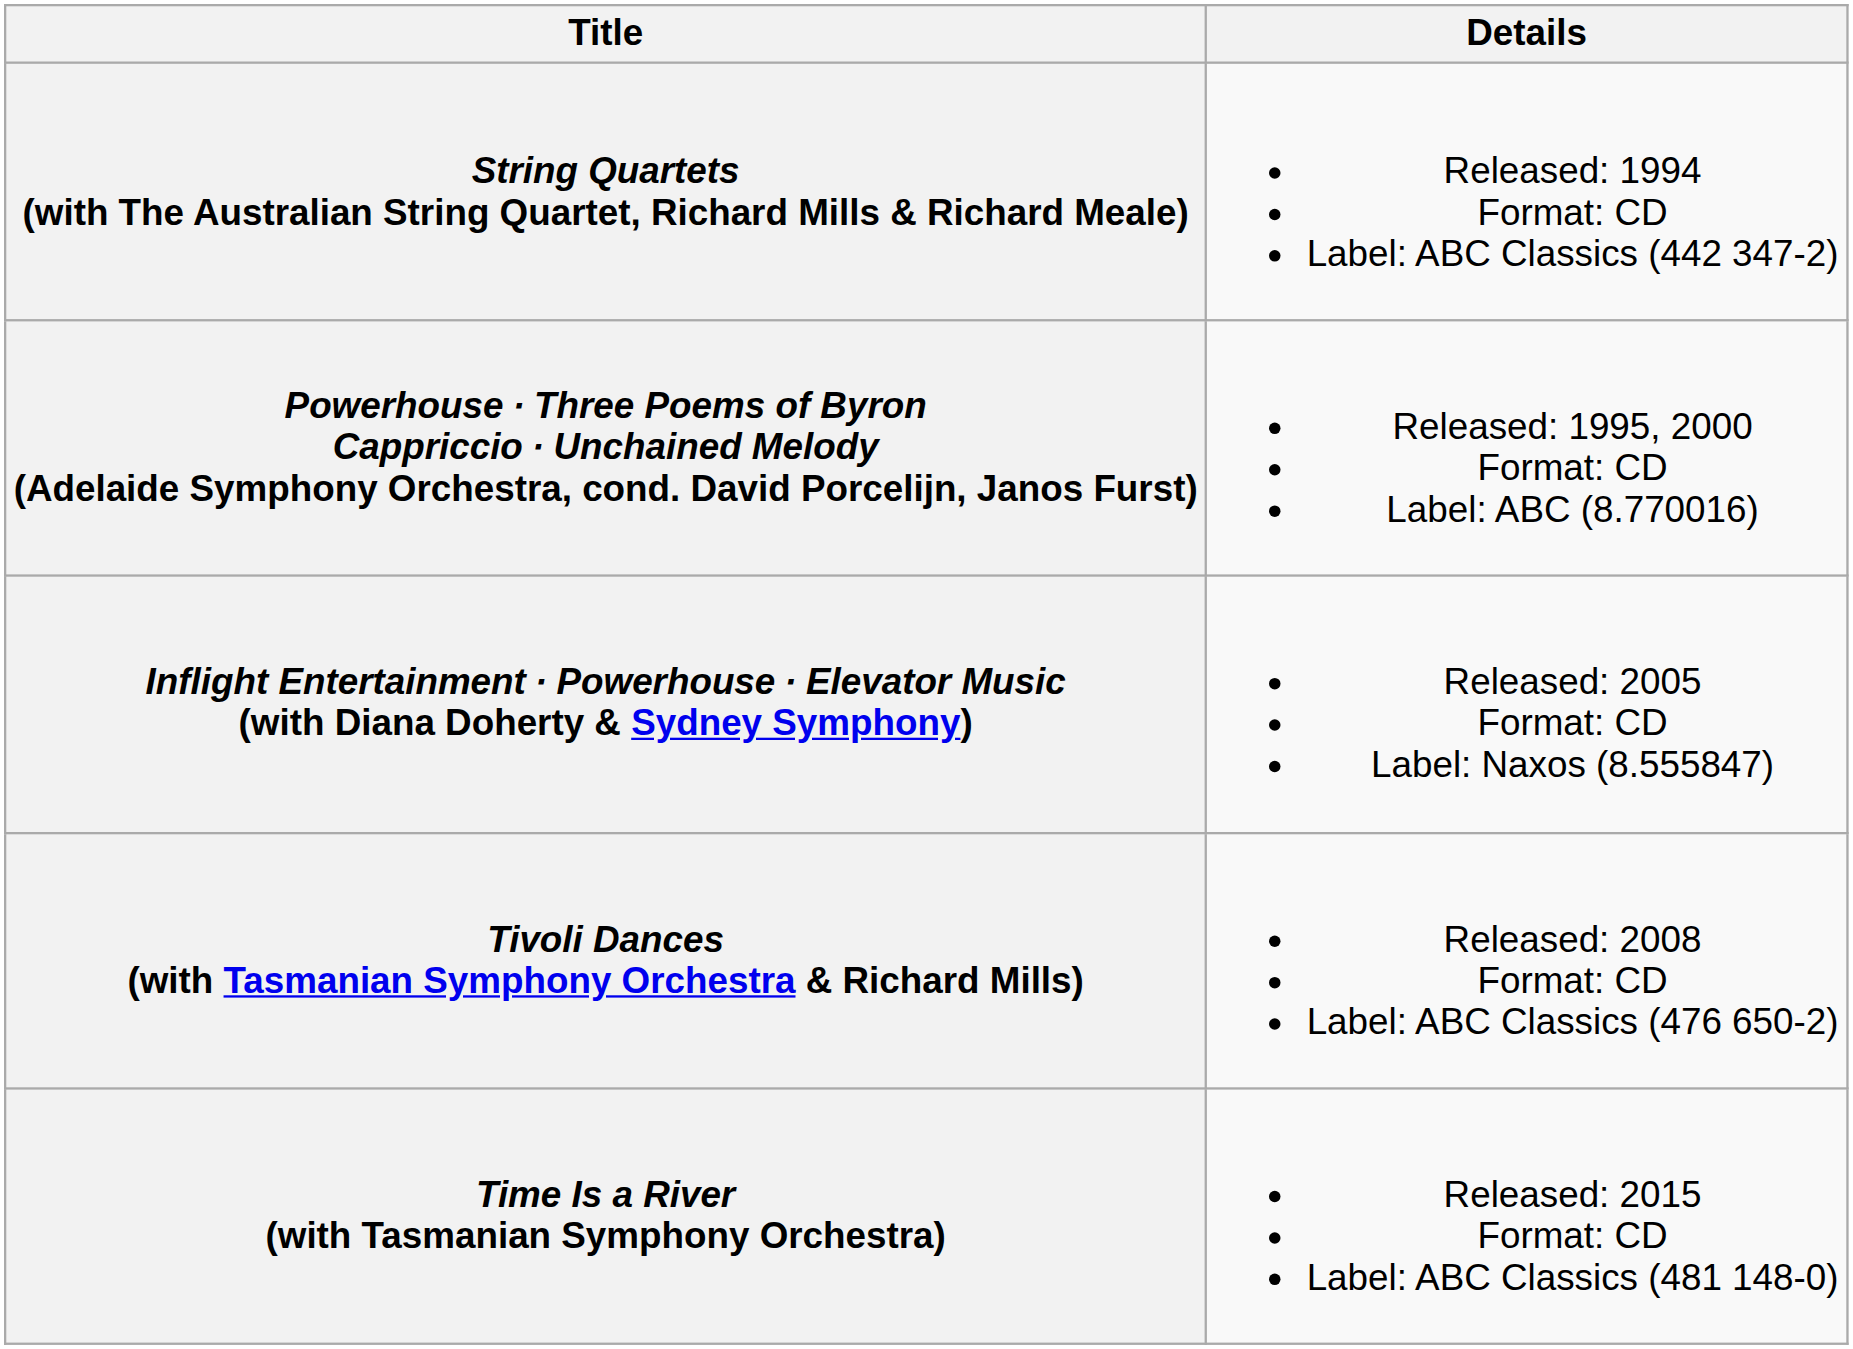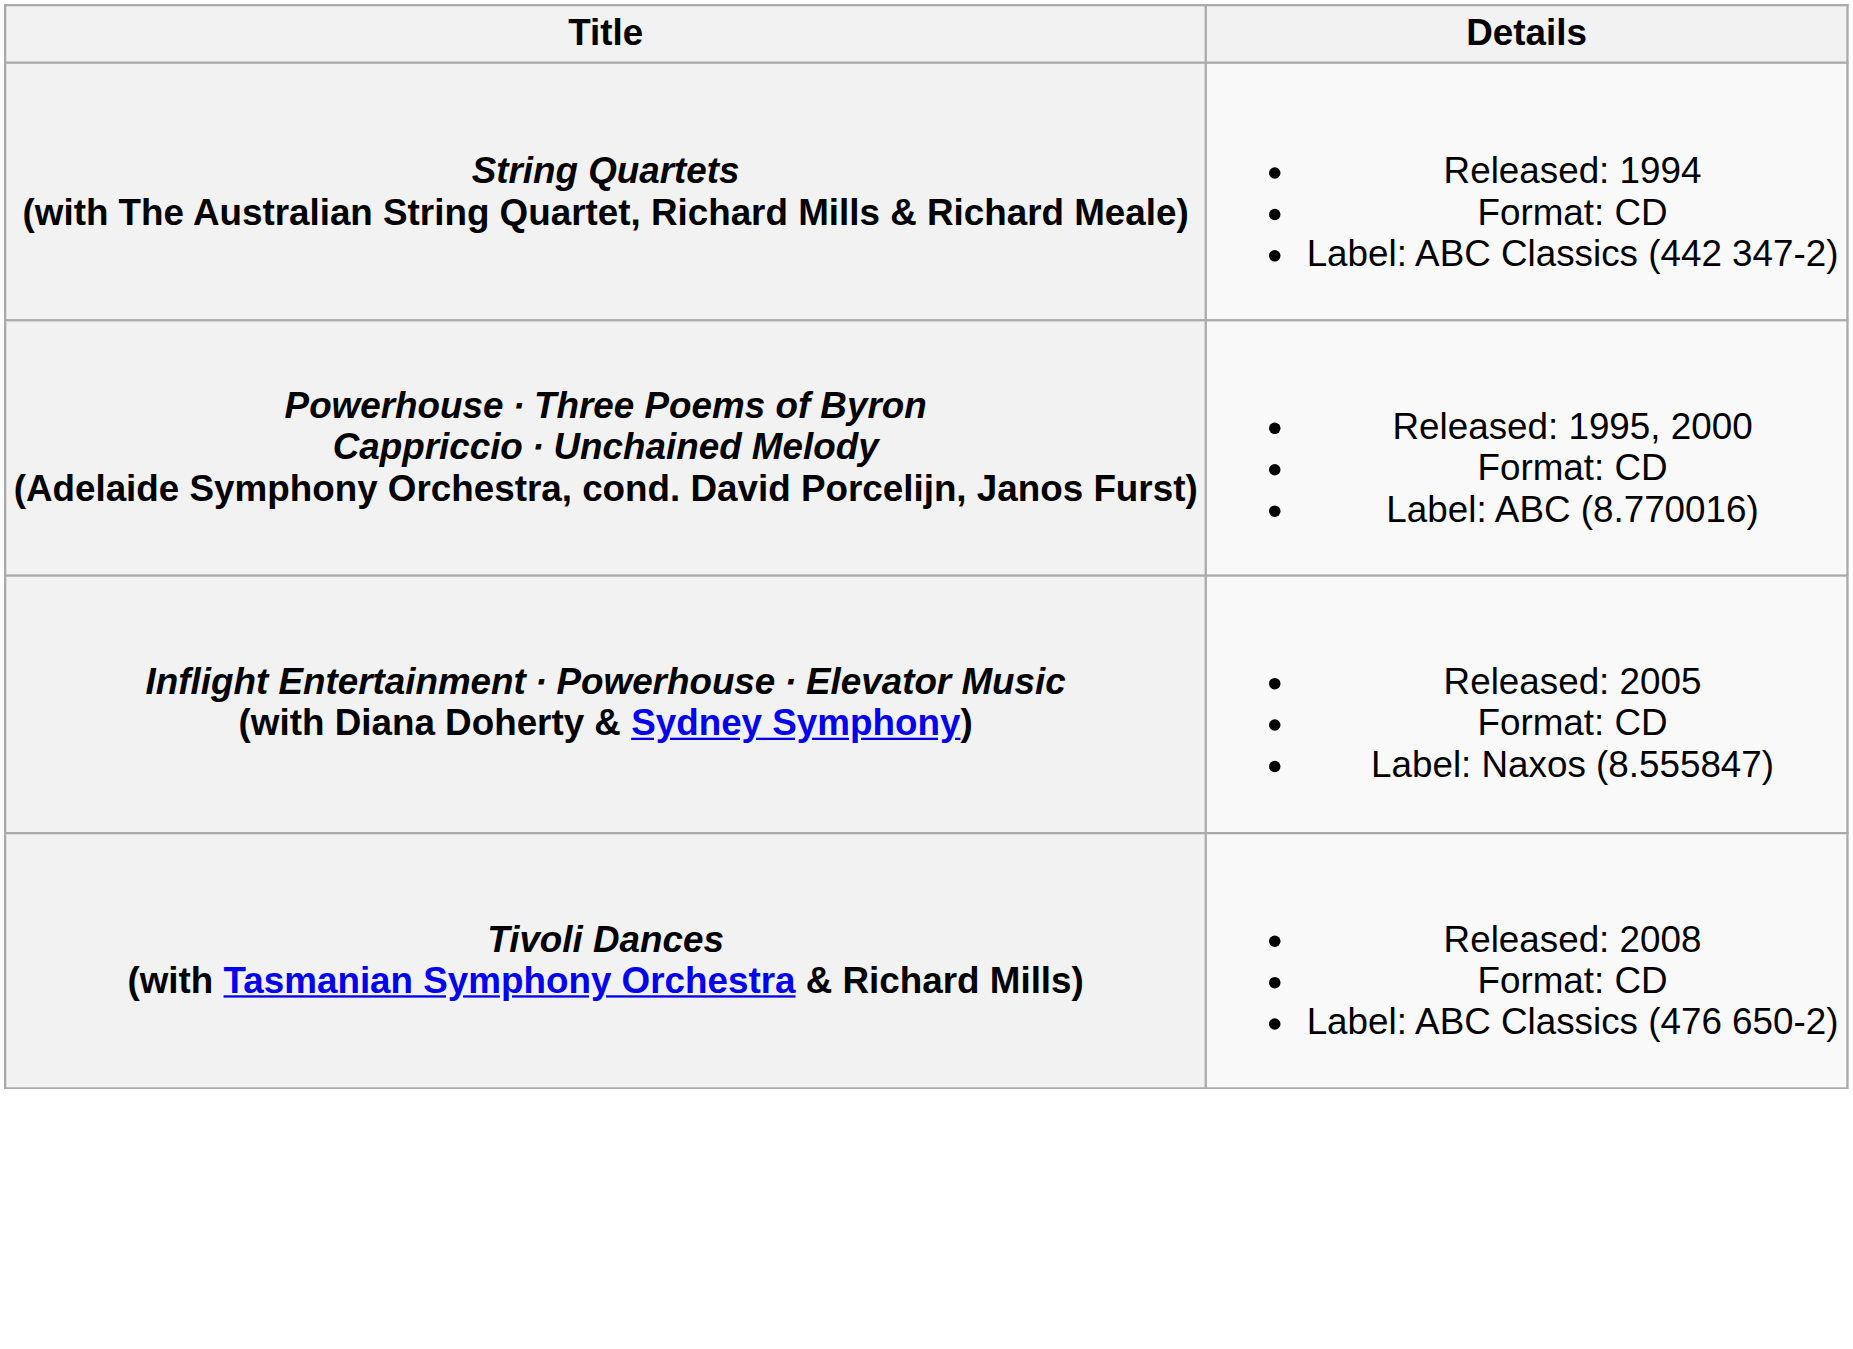- row: (606, 1215)
